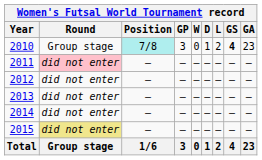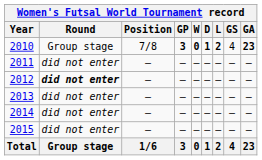(148, 46) paleturquoise background -> (148, 46) no background
(183, 46) normal -> (183, 46) bold
(197, 46) normal -> (197, 46) bold
(207, 46) normal -> (207, 46) bold
(218, 46) normal -> (218, 46) bold
(232, 46) bold -> (232, 46) normal
(249, 46) normal -> (249, 46) bold
(80, 63) pink background -> (80, 63) no background
(80, 79) normal -> (80, 79) bold
(80, 129) khaki background -> (80, 129) no background
